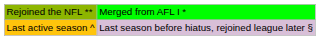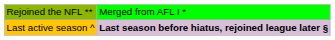(206, 27) normal -> (214, 27) bold
